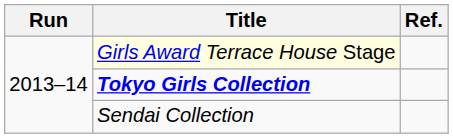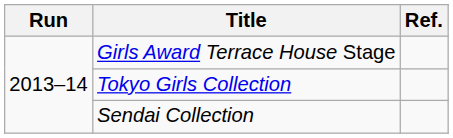(246, 52) lightyellow background -> (246, 52) no background
(204, 84) bold -> (194, 84) normal
